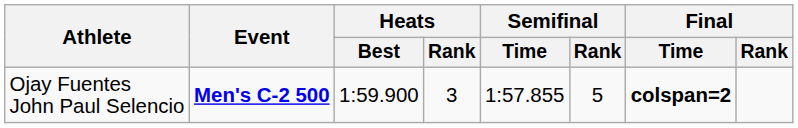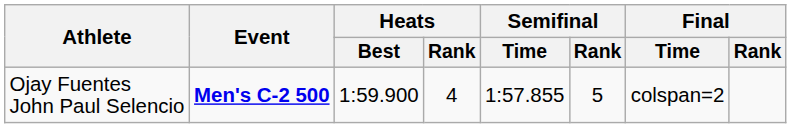(452, 95) 3 -> (452, 95) 4
(681, 95) bold -> (678, 95) normal
